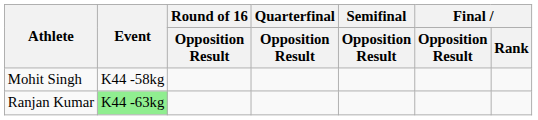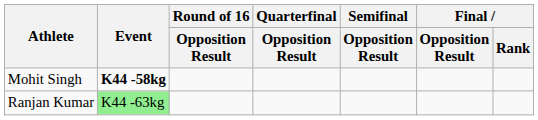(133, 79) normal -> (133, 79) bold
